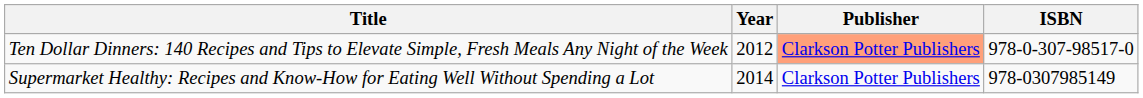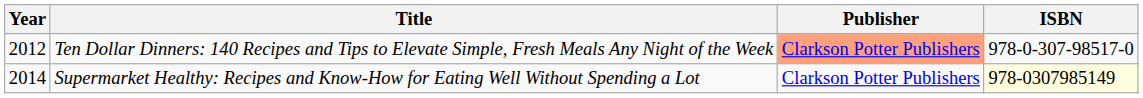columns swapped: (755, 19) <-> (368, 19)
(1052, 78) no background -> (1052, 78) lightyellow background
